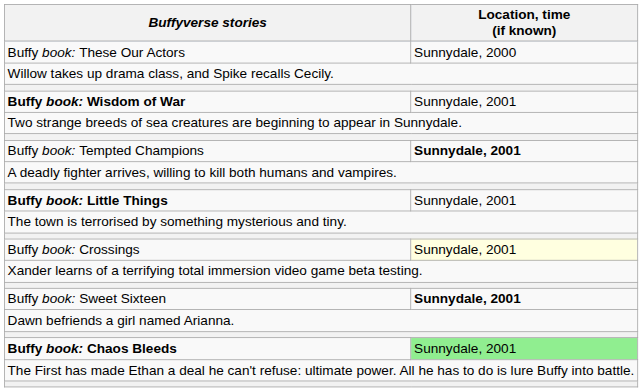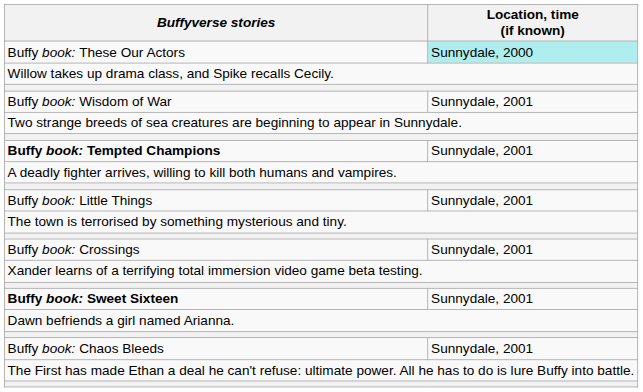(465, 52) no background -> (482, 52) paleturquoise background
(96, 101) bold -> (90, 101) normal
(106, 150) normal -> (114, 150) bold
(467, 150) bold -> (482, 150) normal
(88, 200) bold -> (80, 200) normal
(465, 249) lightyellow background -> (482, 249) no background
(87, 299) normal -> (93, 299) bold
(467, 299) bold -> (482, 299) normal
(92, 348) bold -> (86, 348) normal
(465, 348) lightgreen background -> (482, 348) no background
